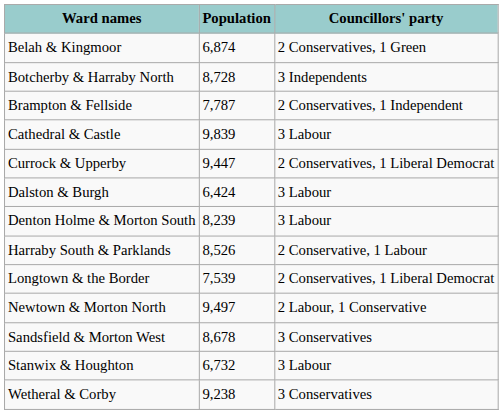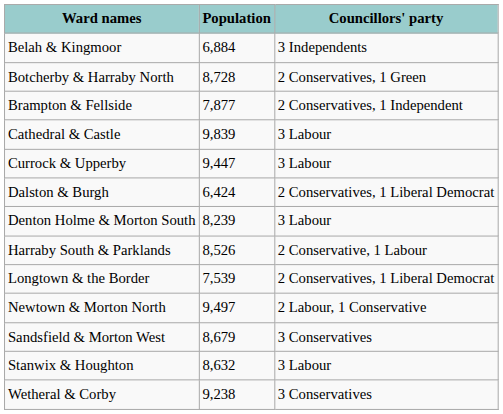(219, 47) 6,874 -> (219, 47) 6,884
(352, 47) 2 Conservatives, 1 Green -> (322, 47) 3 Independents
(322, 76) 3 Independents -> (352, 76) 2 Conservatives, 1 Green
(219, 105) 7,787 -> (219, 105) 7,877
(386, 163) 2 Conservatives, 1 Liberal Democrat -> (305, 163) 3 Labour
(305, 192) 3 Labour -> (386, 192) 2 Conservatives, 1 Liberal Democrat
(219, 337) 8,678 -> (219, 337) 8,679
(219, 365) 6,732 -> (219, 365) 8,632
